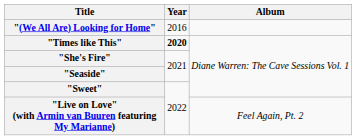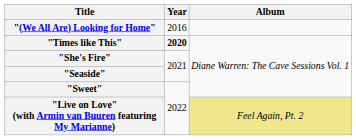(270, 116) no background -> (270, 116) khaki background
